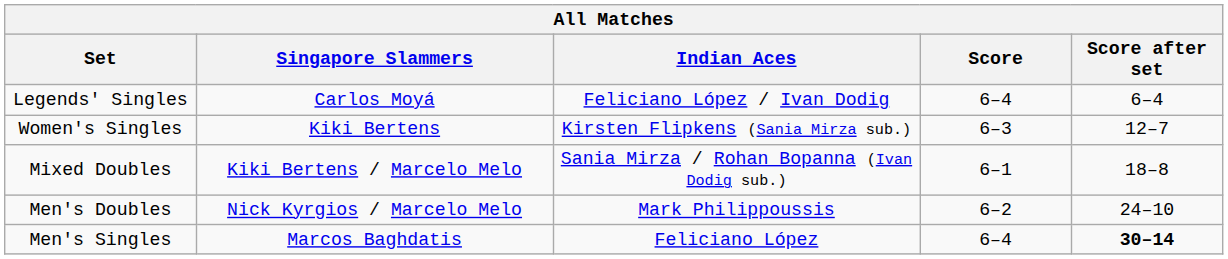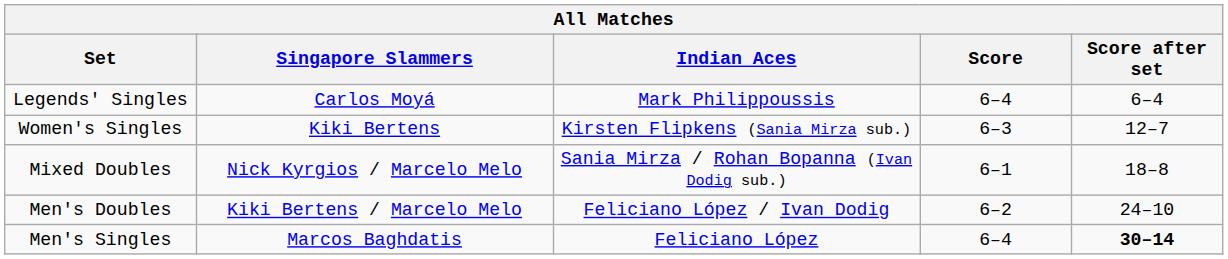(736, 100) Feliciano López / Ivan Dodig -> (736, 100) Mark Philippoussis
(375, 170) Kiki Bertens / Marcelo Melo -> (375, 170) Nick Kyrgios / Marcelo Melo
(375, 210) Nick Kyrgios / Marcelo Melo -> (375, 210) Kiki Bertens / Marcelo Melo
(736, 210) Mark Philippoussis -> (736, 210) Feliciano López / Ivan Dodig
